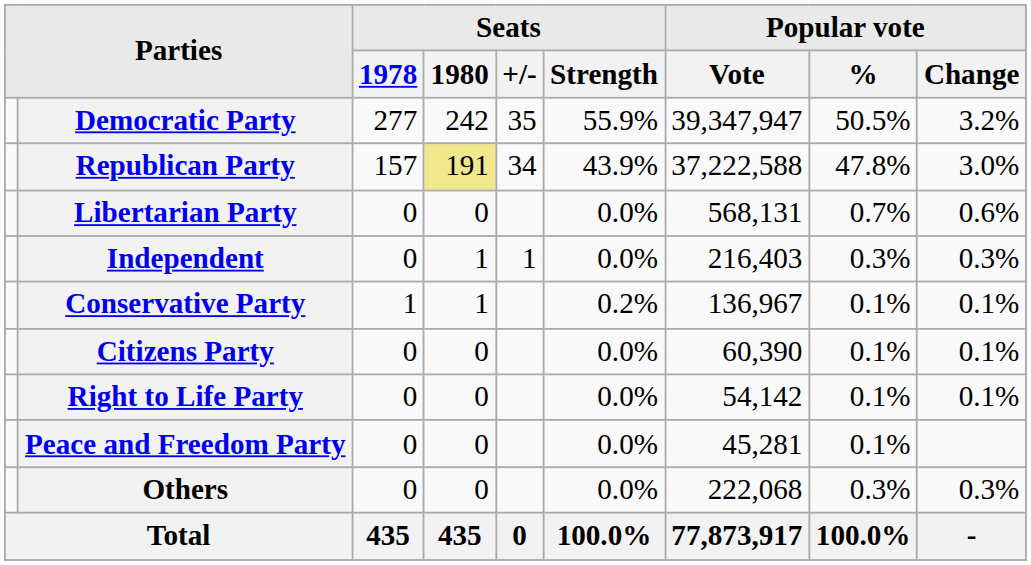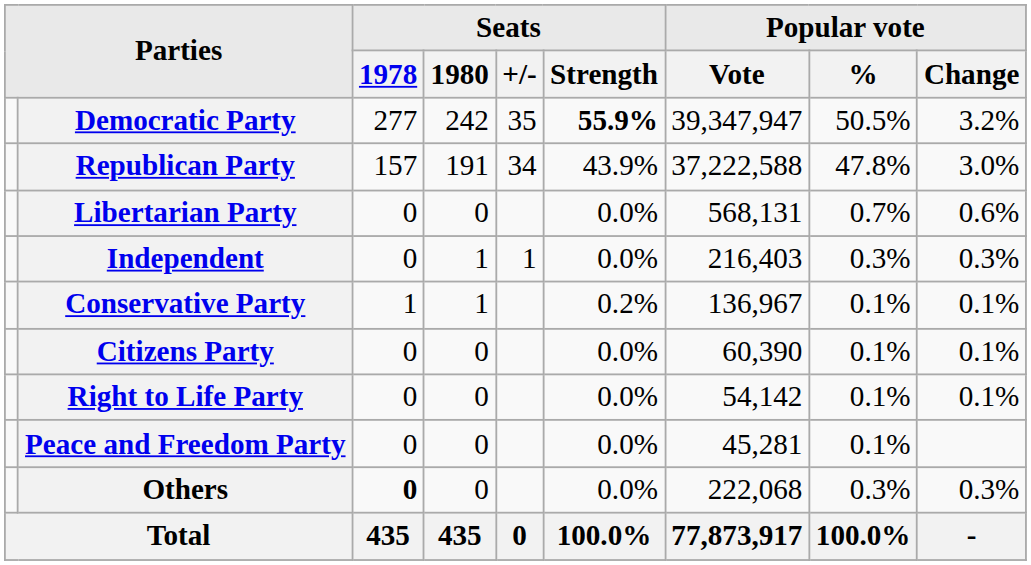(620, 119) normal -> (618, 119) bold
(467, 166) khaki background -> (467, 166) no background
(410, 489) normal -> (410, 489) bold
